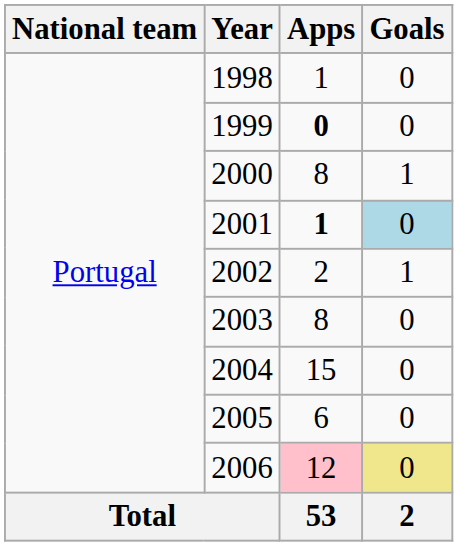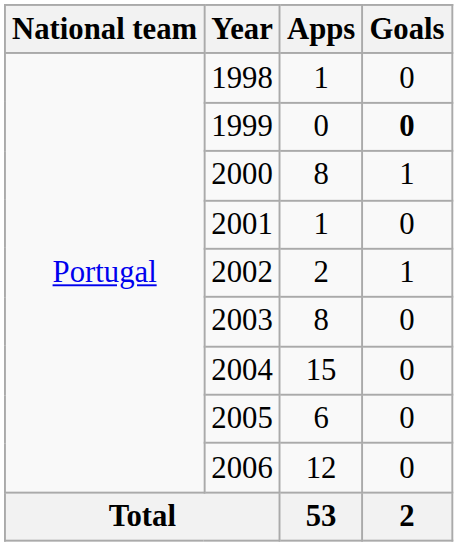(321, 126) bold -> (321, 126) normal
(407, 126) normal -> (407, 126) bold
(321, 223) bold -> (321, 223) normal
(407, 223) lightblue background -> (407, 223) no background
(321, 467) pink background -> (321, 467) no background
(407, 467) khaki background -> (407, 467) no background
